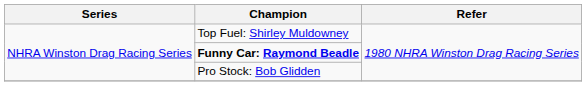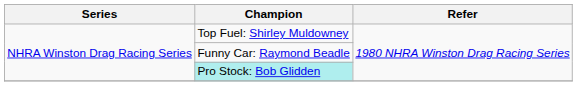(278, 52) bold -> (274, 52) normal
(259, 71) no background -> (259, 71) paleturquoise background
